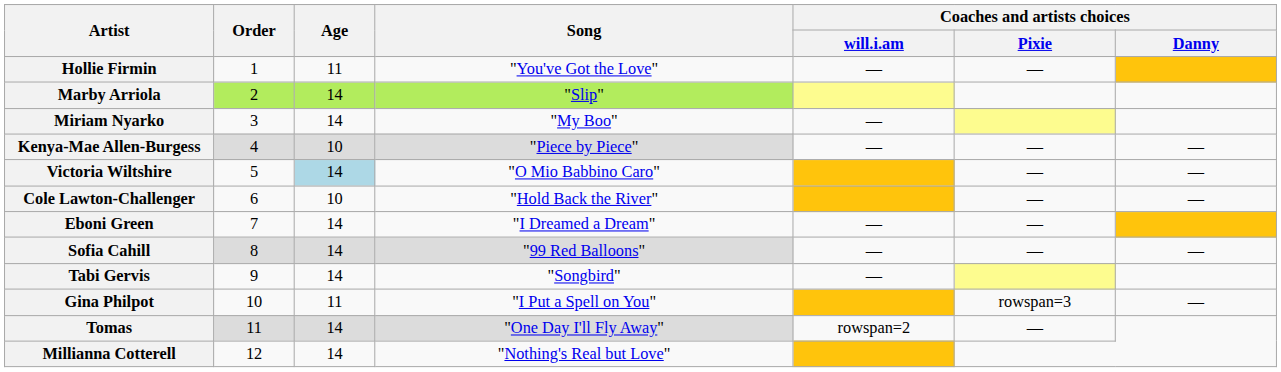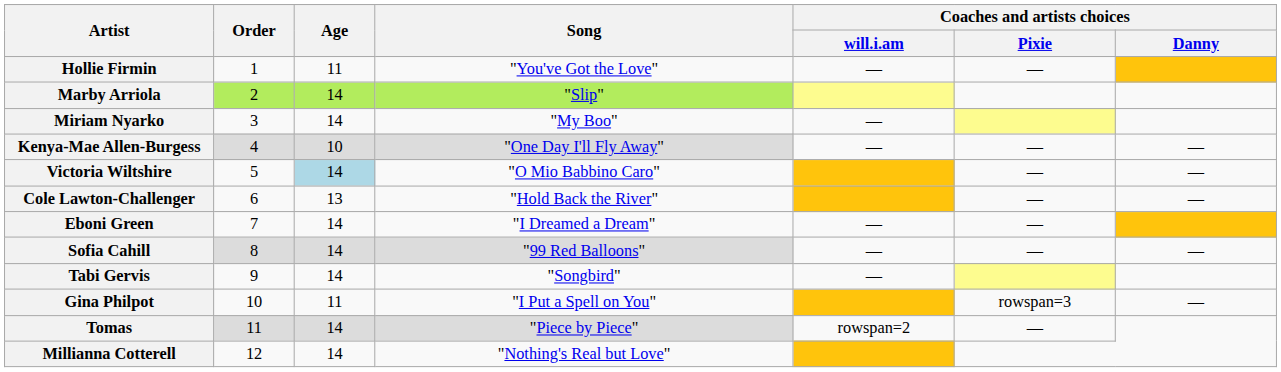(584, 146) "Piece by Piece" -> (584, 146) "One Day I'll Fly Away"
(335, 198) 10 -> (335, 198) 13
(584, 328) "One Day I'll Fly Away" -> (584, 328) "Piece by Piece"
